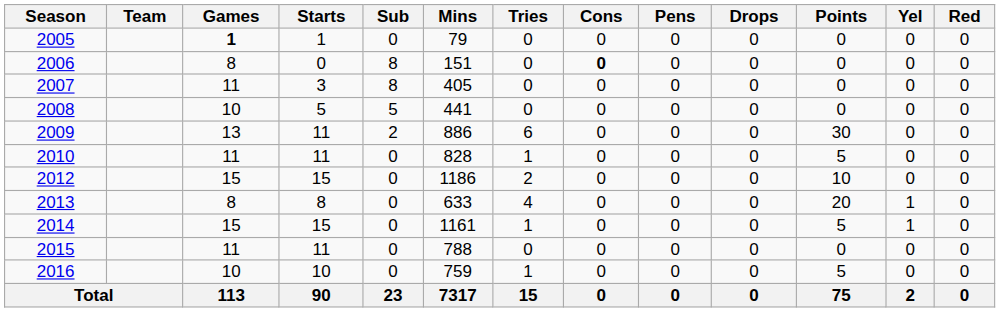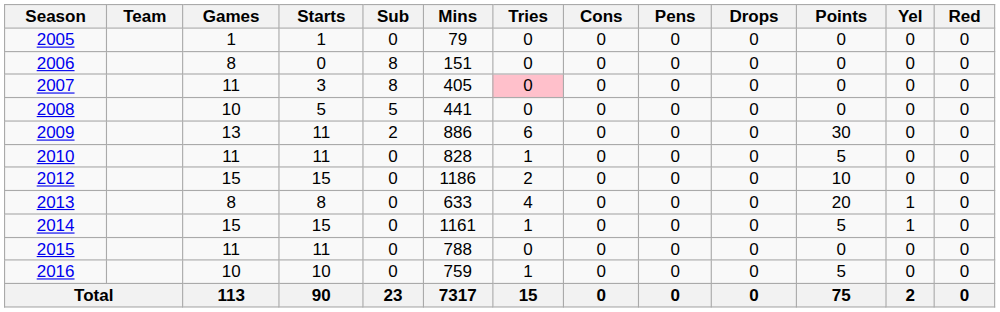(231, 39) bold -> (231, 39) normal
(601, 62) bold -> (601, 62) normal
(528, 86) no background -> (528, 86) pink background
